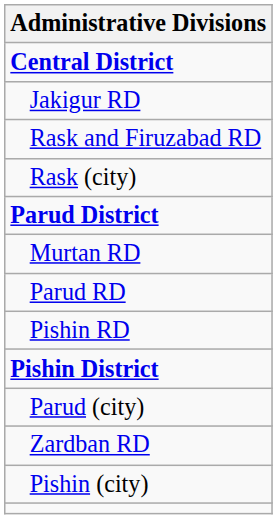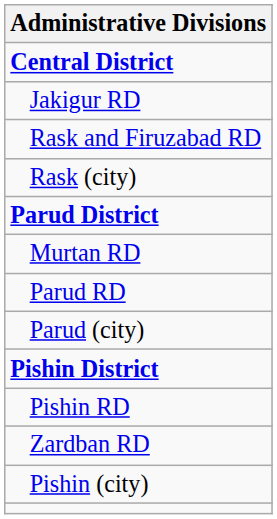(80, 330) Pishin RD -> (87, 330) Parud (city)
(87, 406) Parud (city) -> (80, 406) Pishin RD
